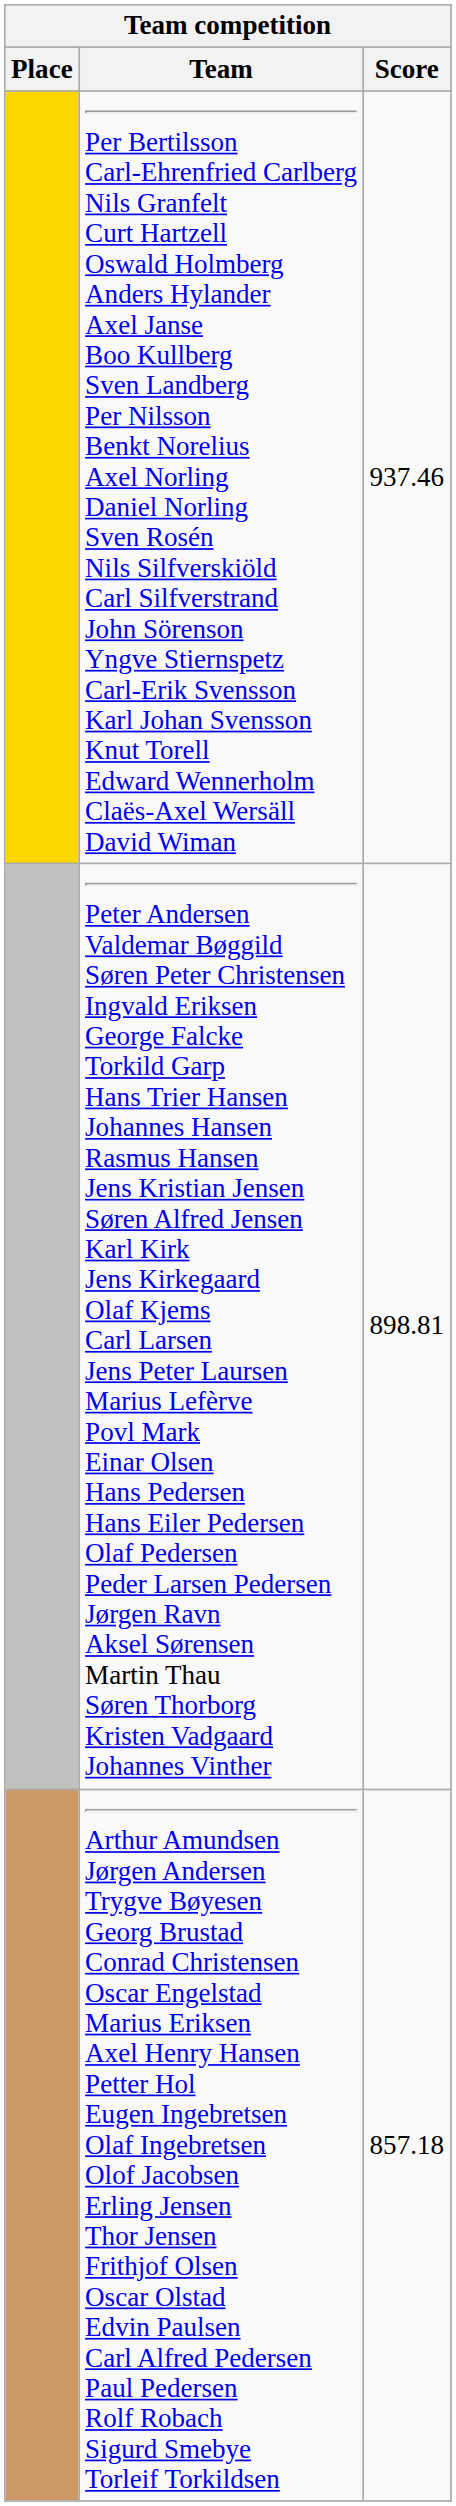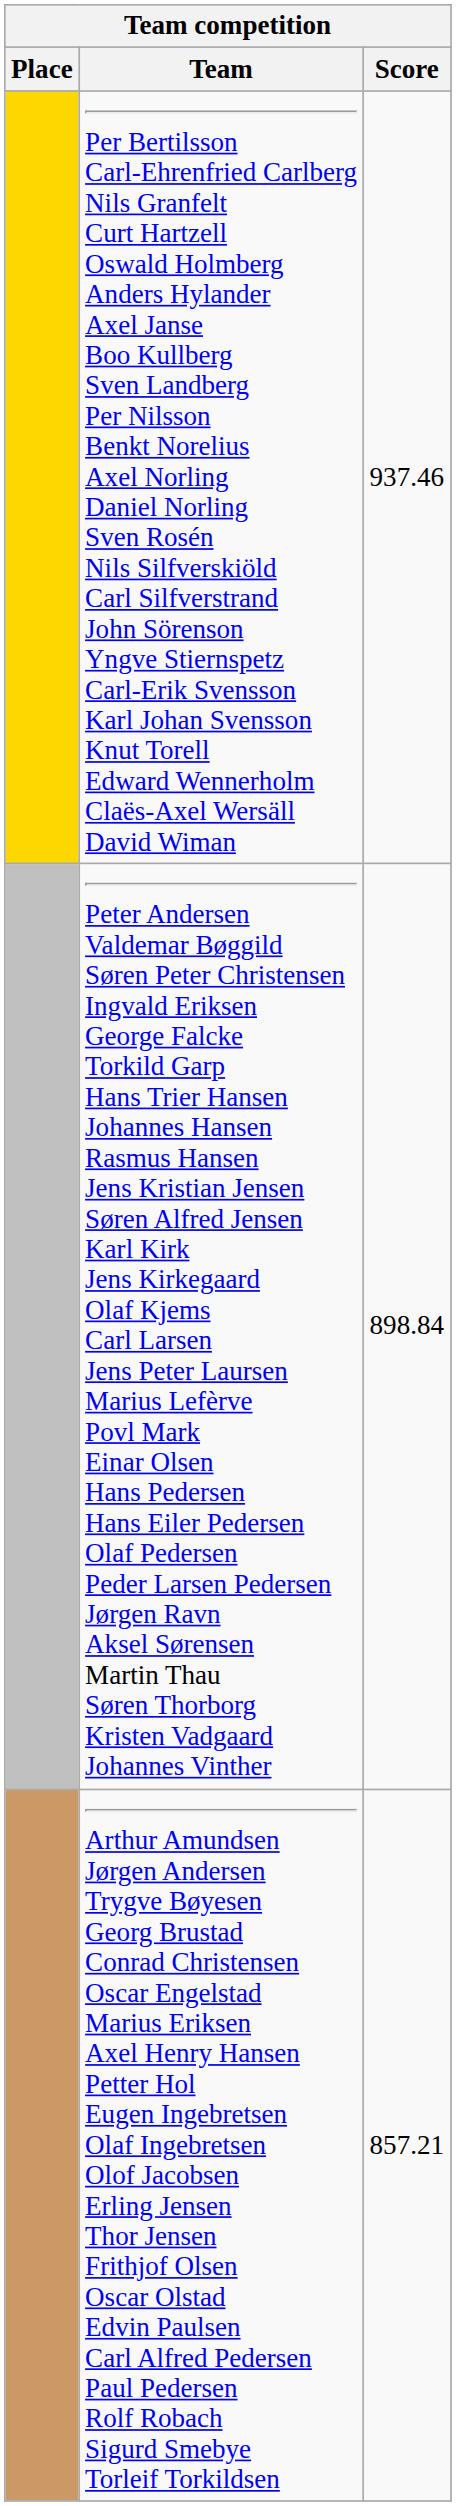(407, 1325) 898.81 -> (407, 1325) 898.84
(407, 2144) 857.18 -> (407, 2144) 857.21
